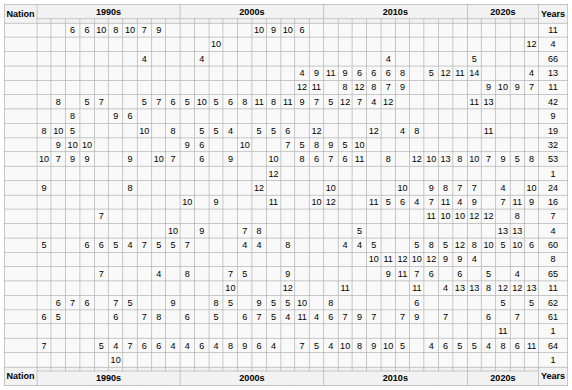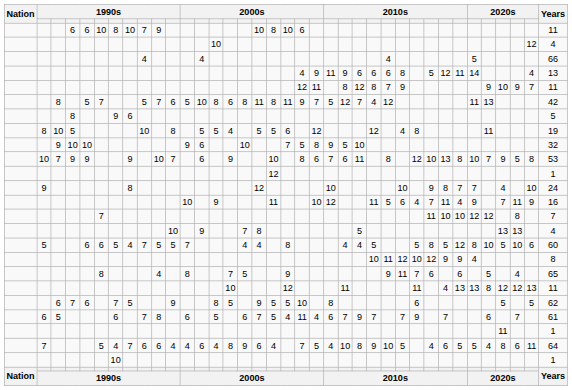(273, 30) 9 -> (273, 30) 8
(216, 102) 5 -> (216, 102) 8
(553, 116) 9 -> (553, 116) 5
(101, 274) 7 -> (101, 274) 8
